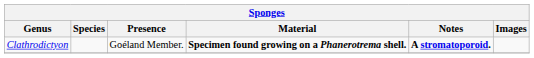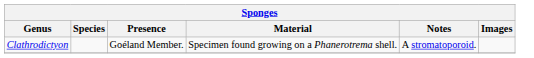(297, 45) bold -> (293, 45) normal
(451, 45) bold -> (439, 45) normal
